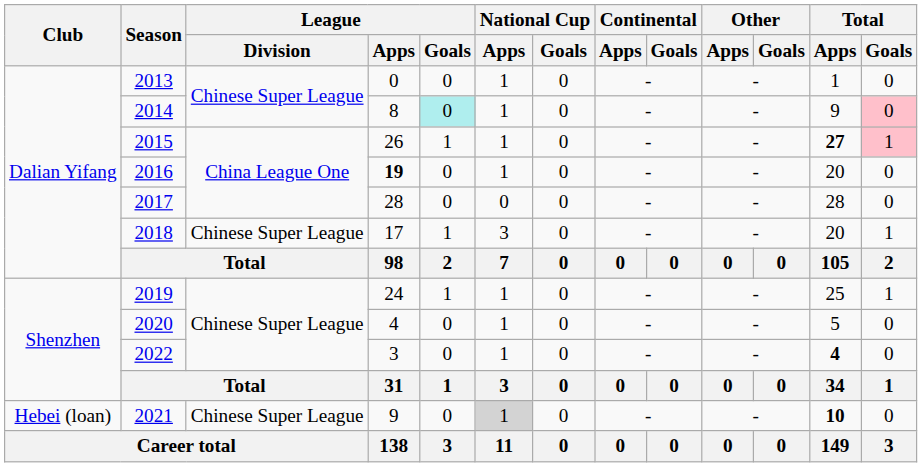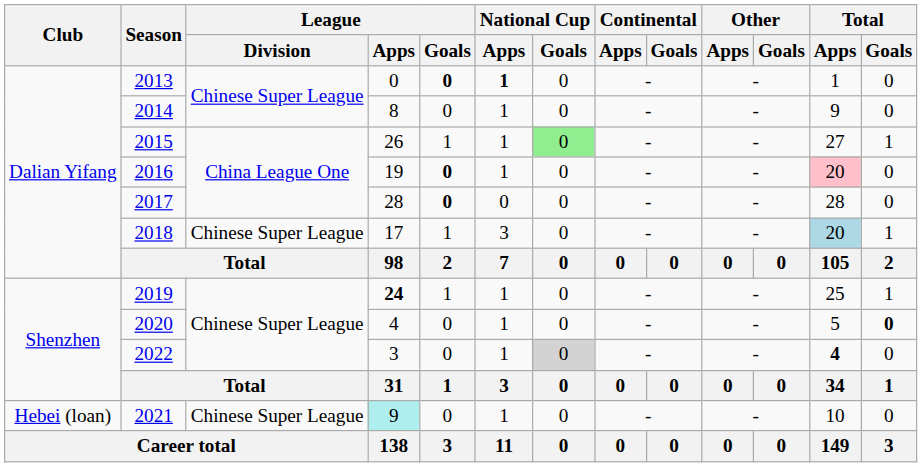(447, 80) normal -> (447, 80) bold
(504, 80) normal -> (504, 80) bold
(447, 111) paleturquoise background -> (447, 111) no background
(889, 111) pink background -> (889, 111) no background
(564, 141) no background -> (564, 141) lightgreen background
(835, 141) bold -> (835, 141) normal
(889, 141) pink background -> (889, 141) no background
(394, 171) bold -> (394, 171) normal
(447, 171) normal -> (447, 171) bold
(835, 171) no background -> (835, 171) pink background
(447, 202) normal -> (447, 202) bold
(835, 232) no background -> (835, 232) lightblue background
(394, 293) normal -> (394, 293) bold
(889, 324) normal -> (889, 324) bold
(564, 354) no background -> (564, 354) lightgrey background
(394, 415) no background -> (394, 415) paleturquoise background
(504, 415) lightgrey background -> (504, 415) no background
(835, 415) bold -> (835, 415) normal
